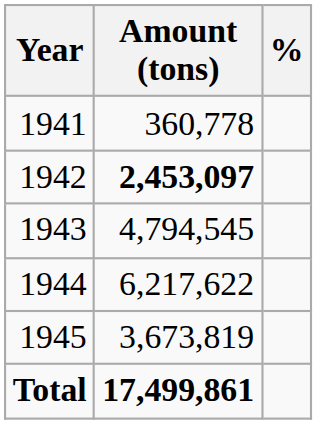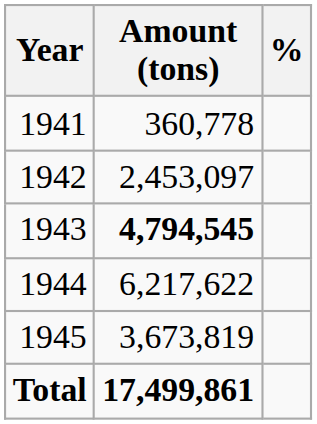(187, 176) bold -> (187, 176) normal
(187, 229) normal -> (187, 229) bold
